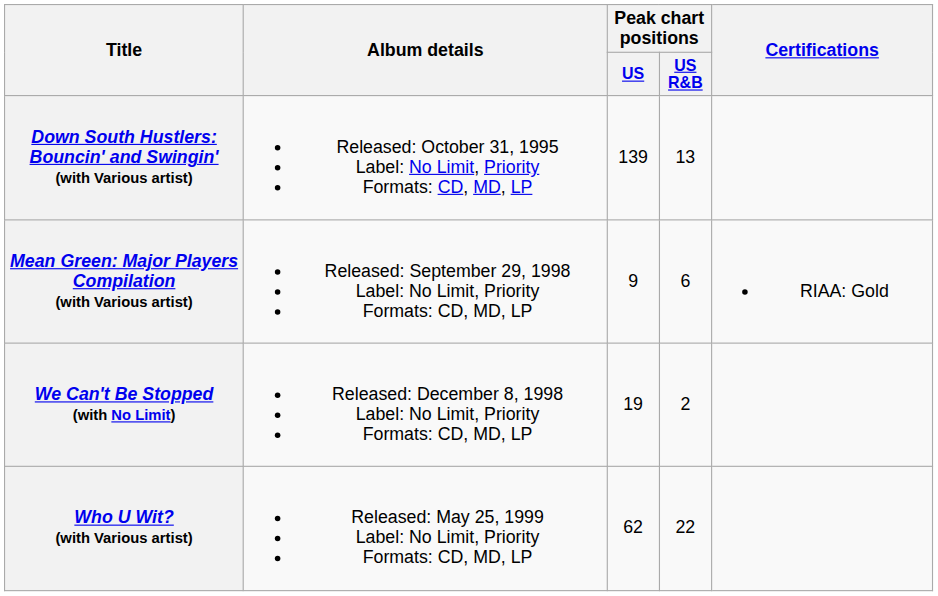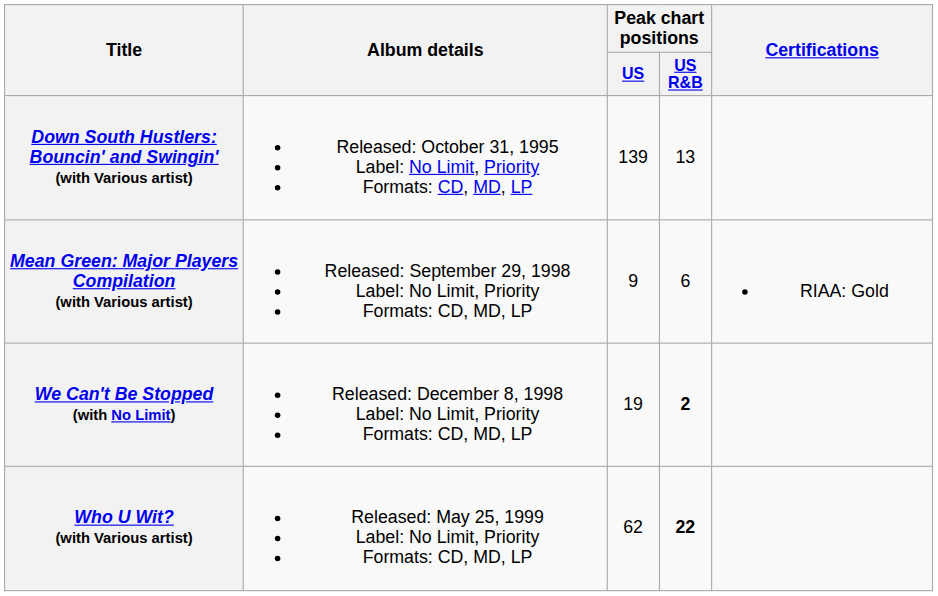(685, 404) normal -> (685, 404) bold
(685, 528) normal -> (685, 528) bold
